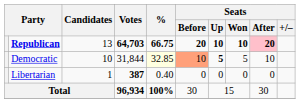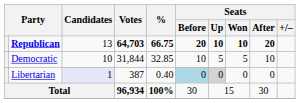(270, 43) pink background -> (270, 43) no background
(162, 59) lightyellow background -> (162, 59) no background
(201, 59) lightsalmon background -> (201, 59) no background
(221, 59) bold -> (221, 59) normal
(110, 75) no background -> (110, 75) lavender background
(137, 75) bold -> (137, 75) normal
(203, 75) no background -> (203, 75) lightblue background
(221, 75) no background -> (221, 75) lightgrey background
